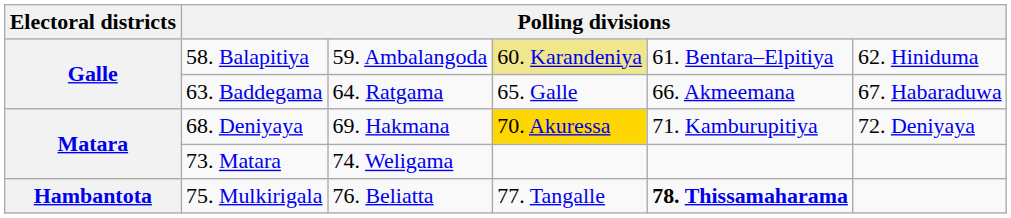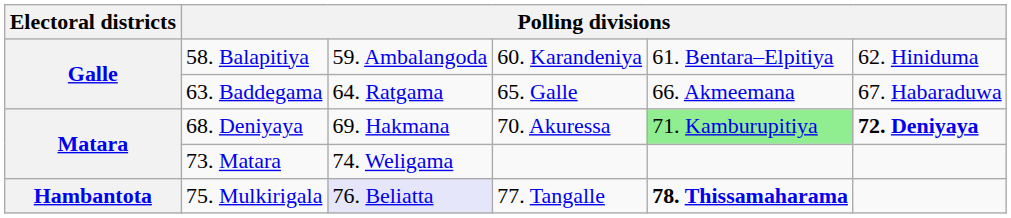(570, 56) khaki background -> (570, 56) no background
(554, 126) gold background -> (554, 126) no background
(735, 126) no background -> (735, 126) lightgreen background
(916, 126) normal -> (918, 126) bold
(383, 195) no background -> (383, 195) lavender background
